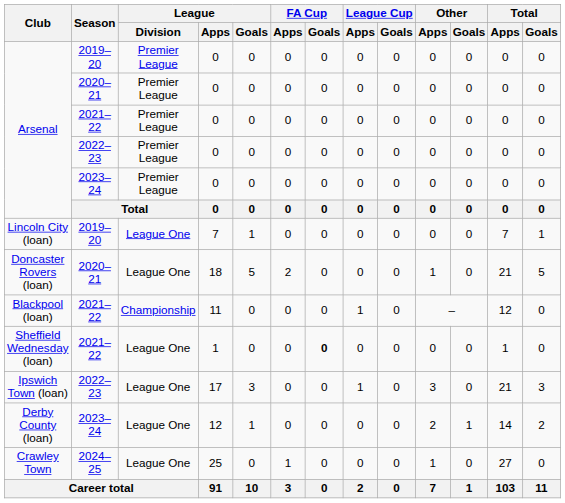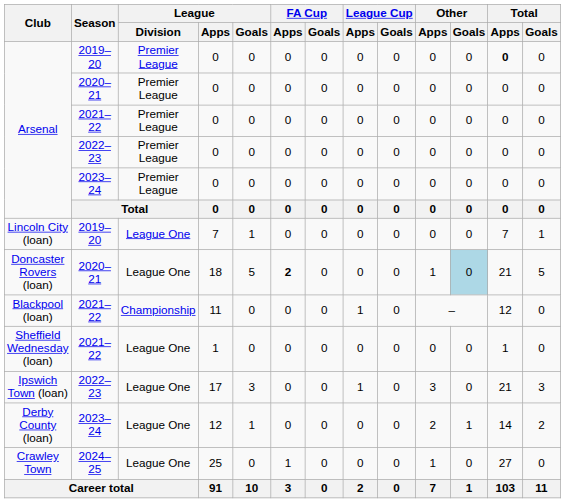(505, 57) normal -> (505, 57) bold
(288, 272) normal -> (288, 272) bold
(469, 272) no background -> (469, 272) lightblue background
(324, 348) bold -> (324, 348) normal
